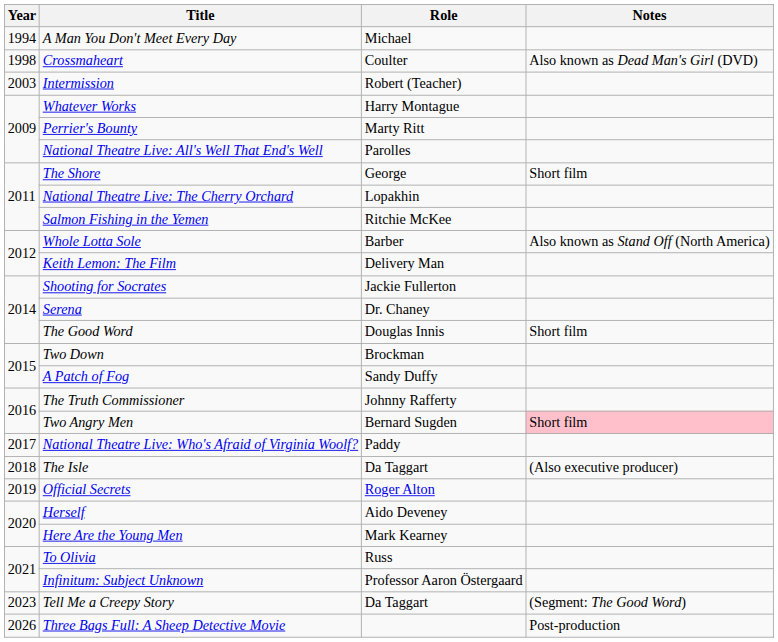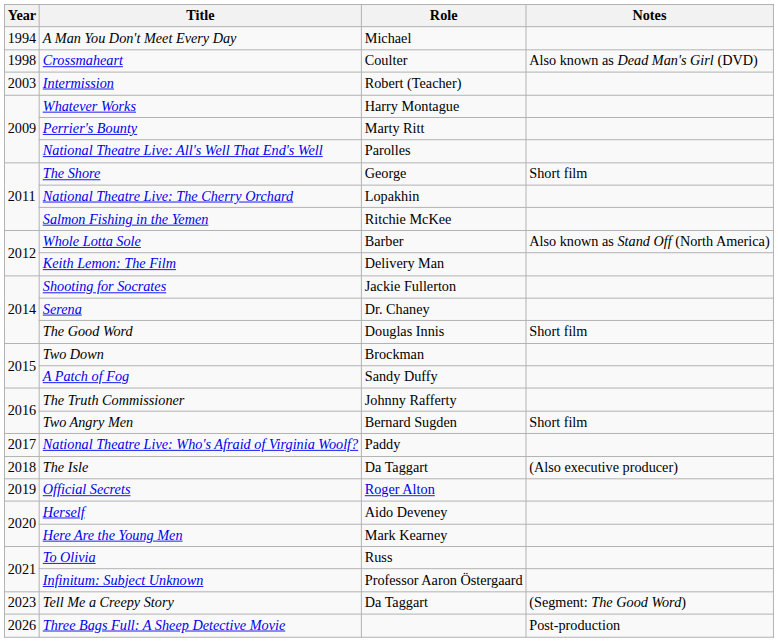(558, 422) pink background -> (558, 422) no background
